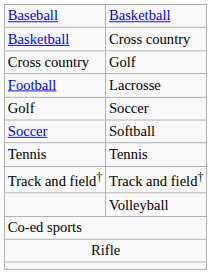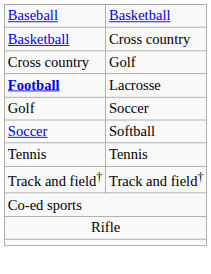(32, 85) normal -> (34, 85) bold
- row: (139, 204)
